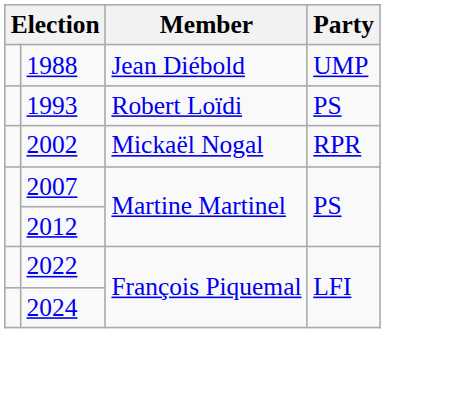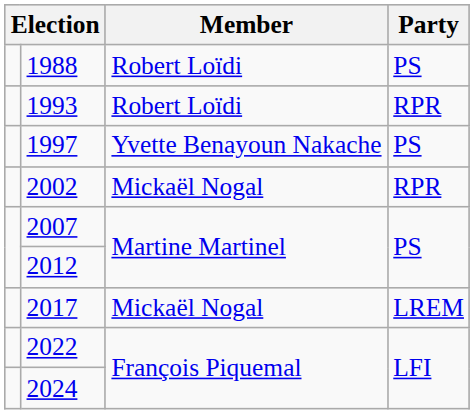(178, 65) Jean Diébold -> (177, 65) Robert Loïdi
(341, 65) UMP -> (407, 65) PS
(327, 105) PS -> (417, 105) RPR
+ row: (52, 145)
+ row: (52, 307)
